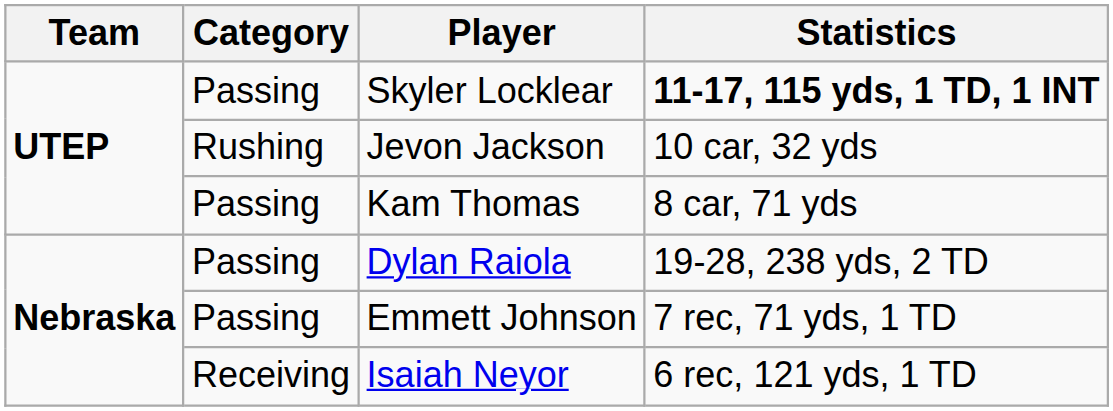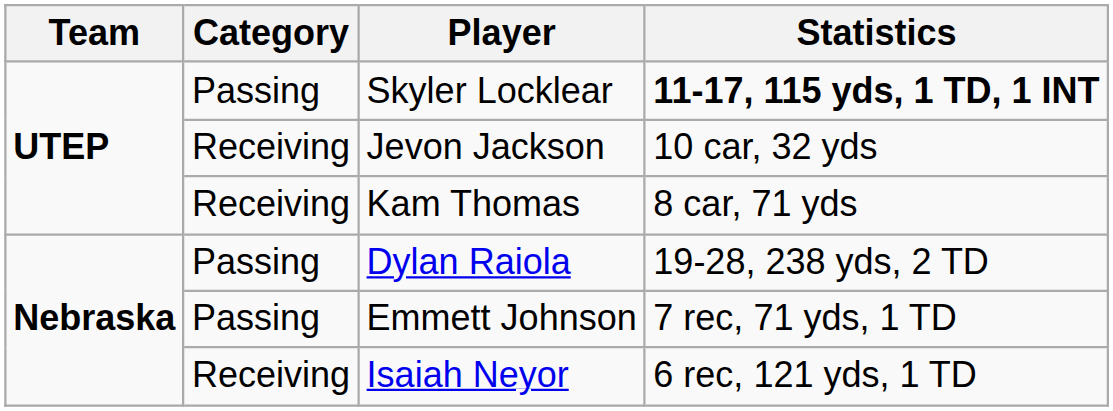(258, 147) Rushing -> (271, 147) Receiving
(256, 204) Passing -> (271, 204) Receiving
